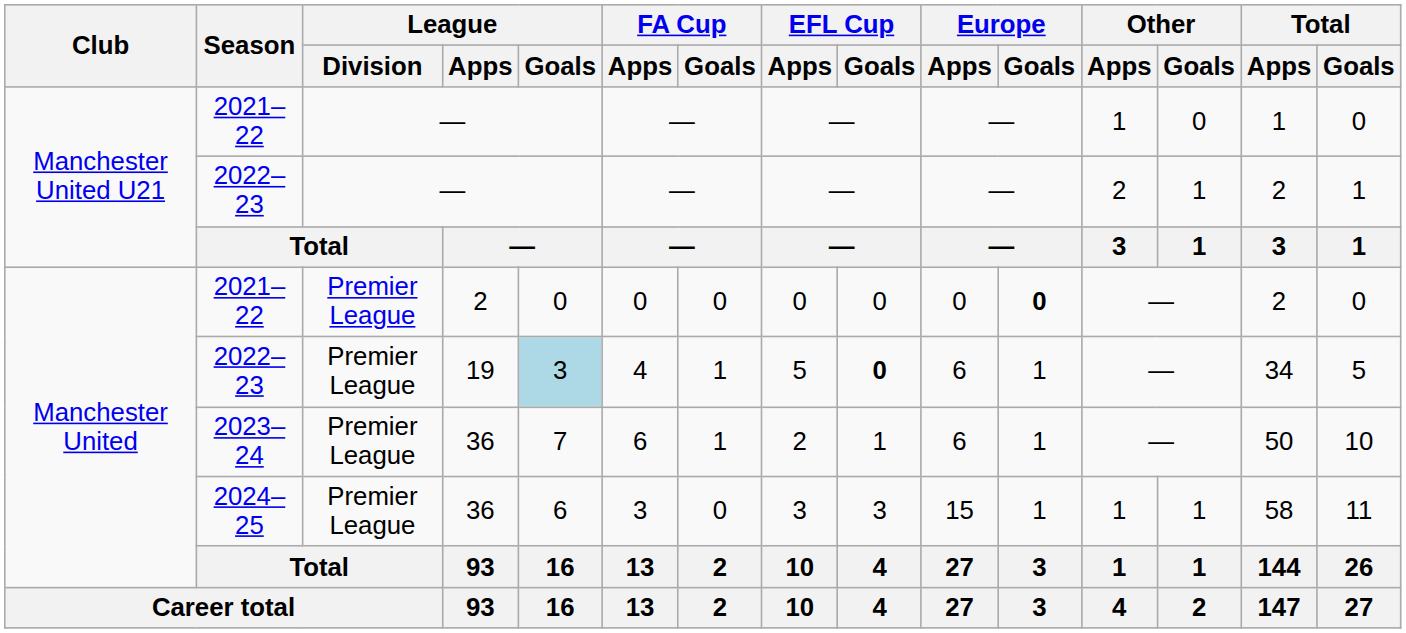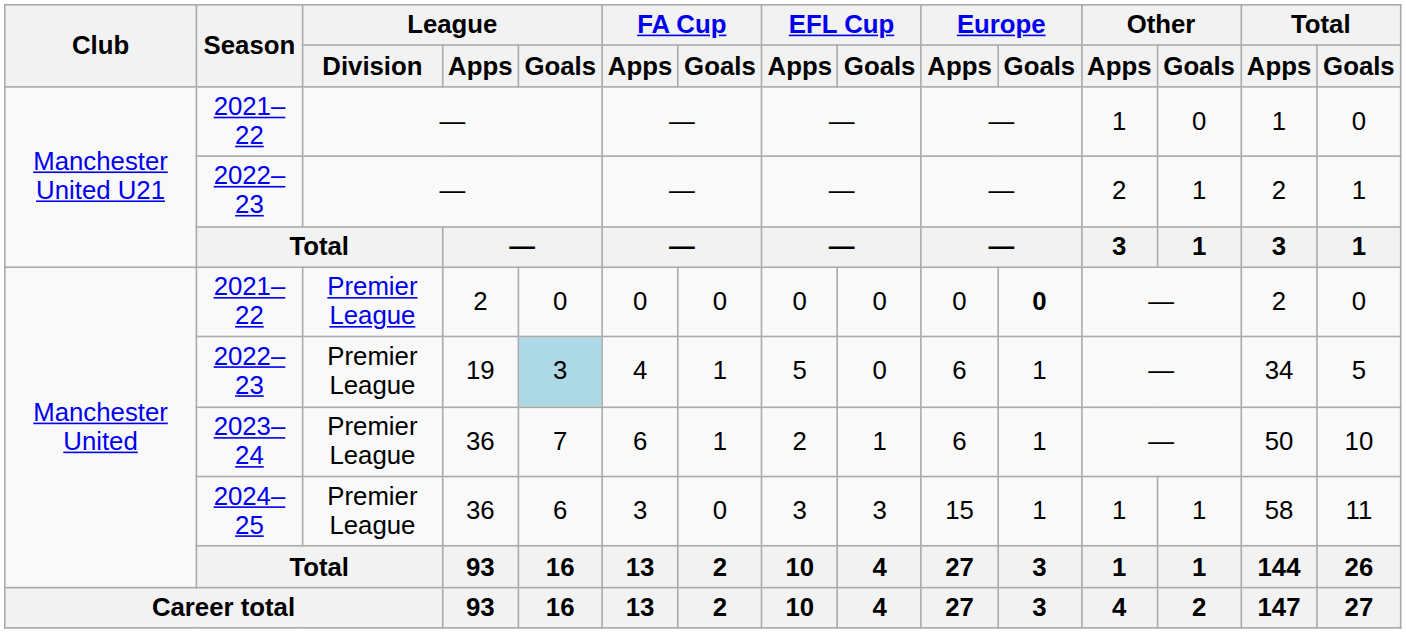(880, 371) bold -> (880, 371) normal
